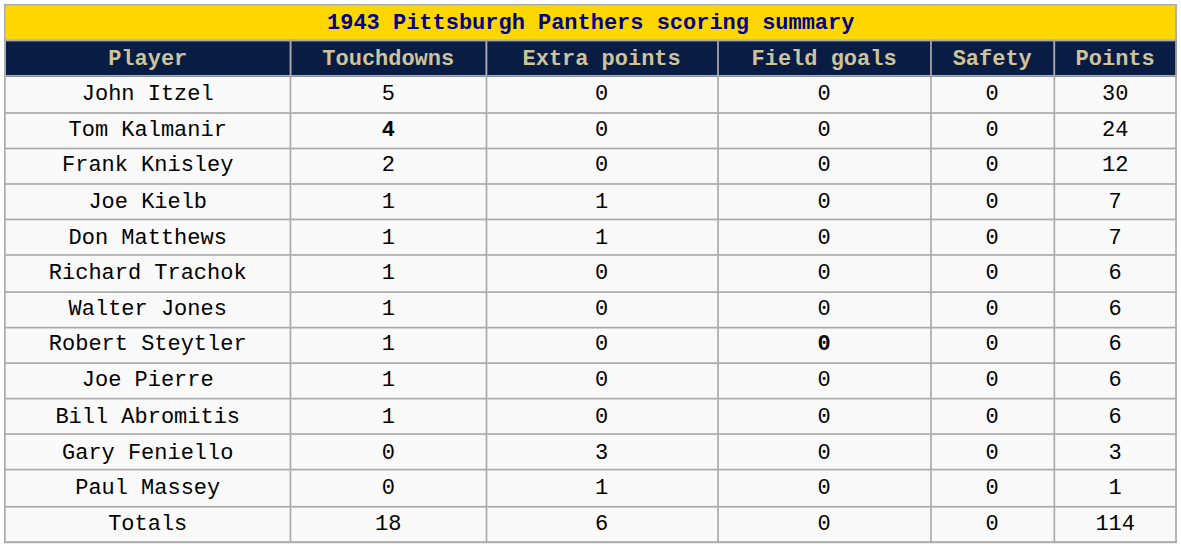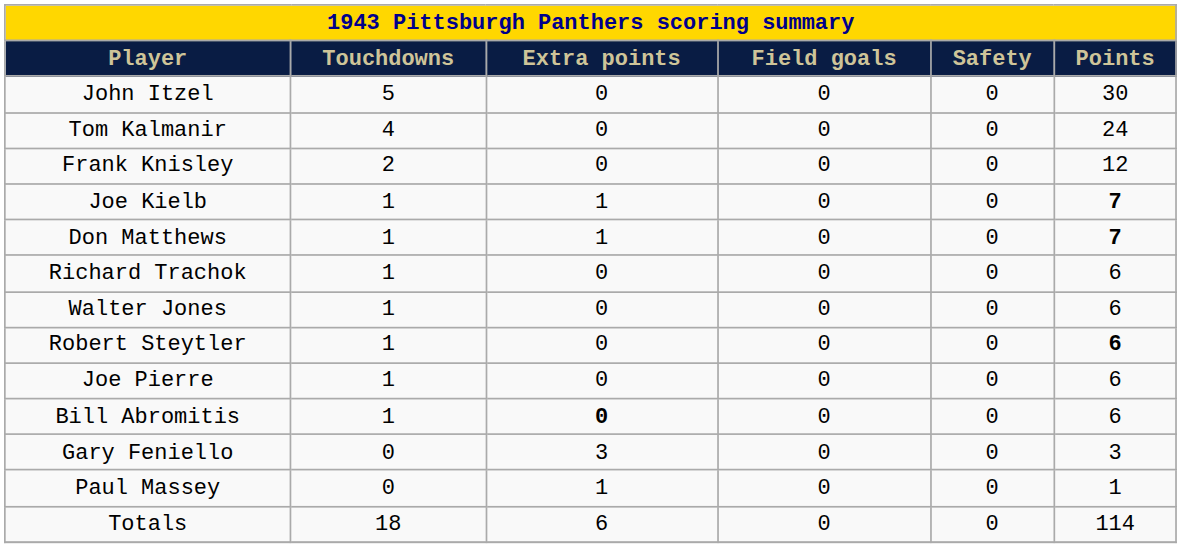(388, 130) bold -> (388, 130) normal
(1115, 202) normal -> (1115, 202) bold
(1115, 238) normal -> (1115, 238) bold
(824, 345) bold -> (824, 345) normal
(1115, 345) normal -> (1115, 345) bold
(602, 417) normal -> (602, 417) bold
